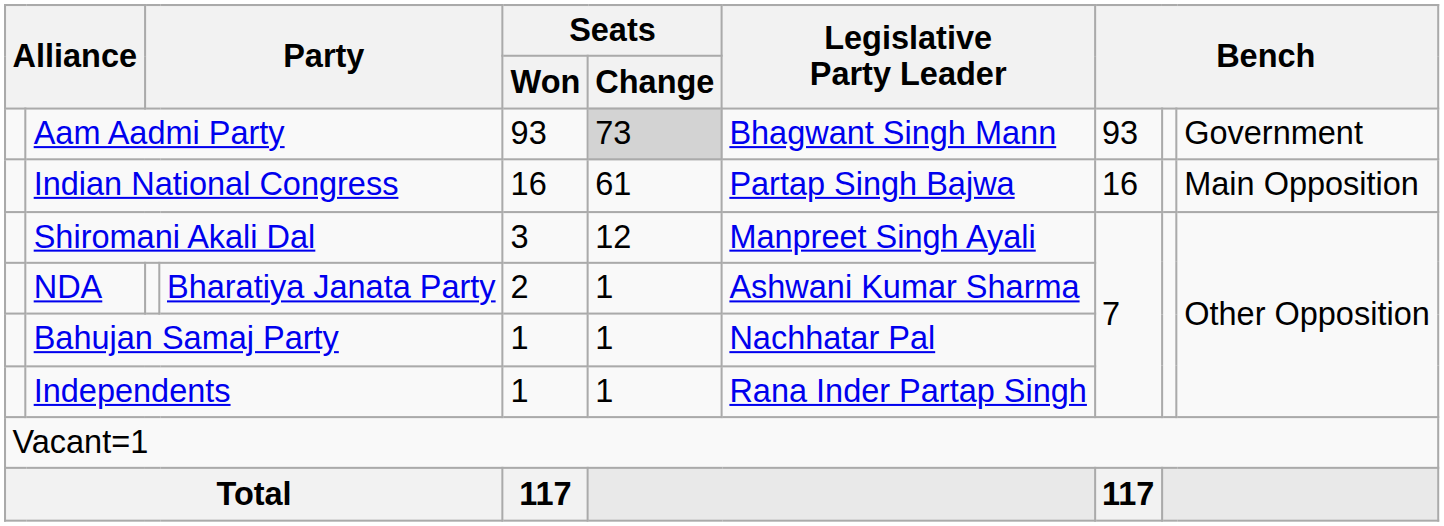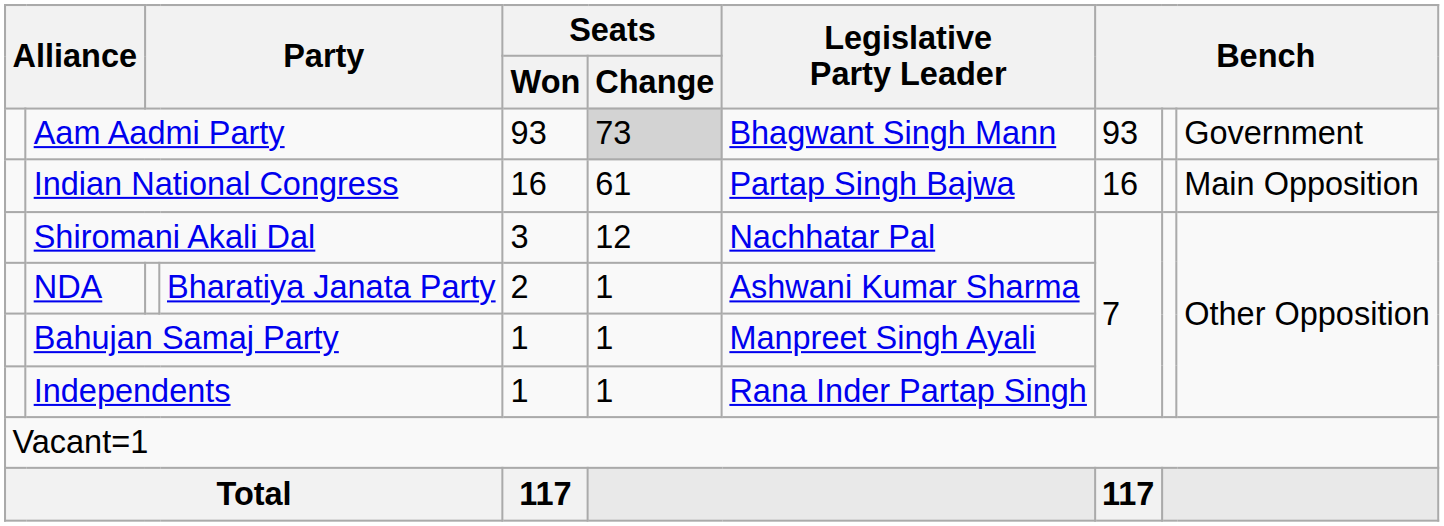(883, 236) Manpreet Singh Ayali -> (832, 236) Nachhatar Pal
(832, 339) Nachhatar Pal -> (883, 339) Manpreet Singh Ayali
